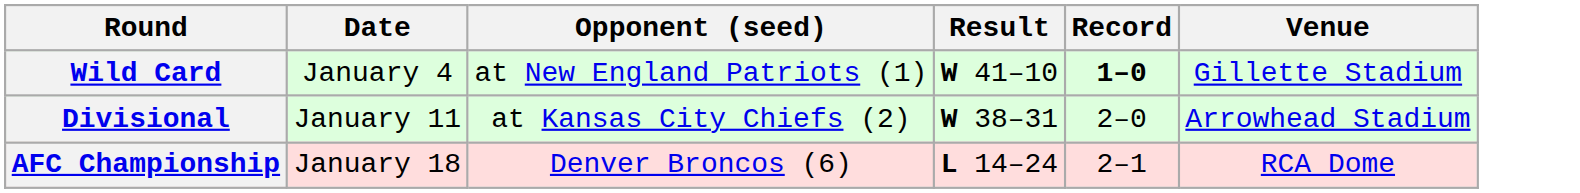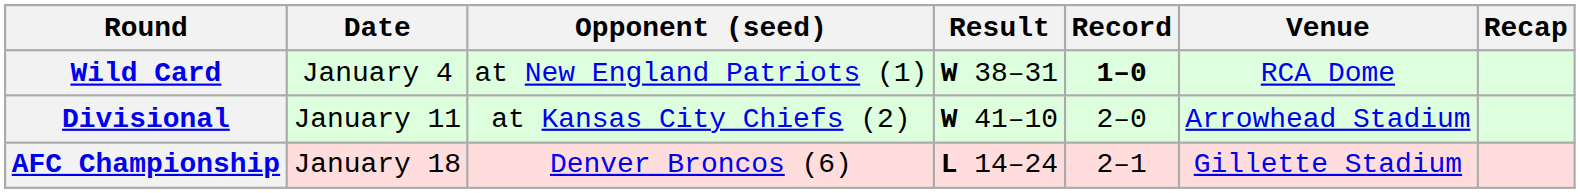+ column: (1526, 28)
(999, 73) W 41–10 -> (999, 73) W 38–31
(1328, 73) Gillette Stadium -> (1328, 73) RCA Dome
(999, 119) W 38–31 -> (999, 119) W 41–10
(1328, 165) RCA Dome -> (1328, 165) Gillette Stadium
